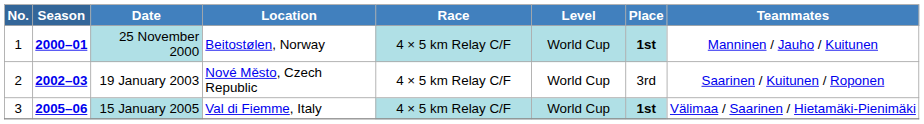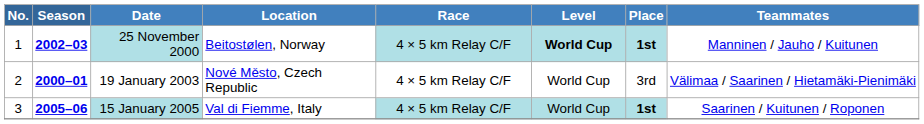(61, 44) 2000–01 -> (61, 44) 2002–03
(579, 44) normal -> (579, 44) bold
(61, 80) 2002–03 -> (61, 80) 2000–01
(793, 80) Saarinen / Kuitunen / Roponen -> (793, 80) Välimaa / Saarinen / Hietamäki-Pienimäki
(793, 109) Välimaa / Saarinen / Hietamäki-Pienimäki -> (793, 109) Saarinen / Kuitunen / Roponen
